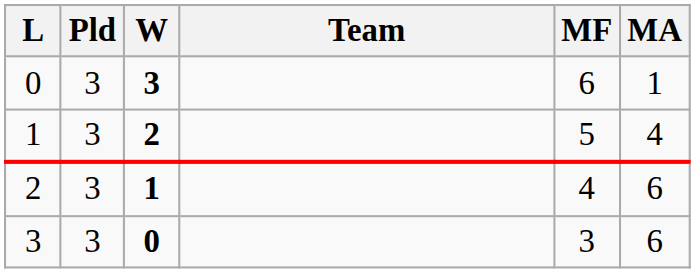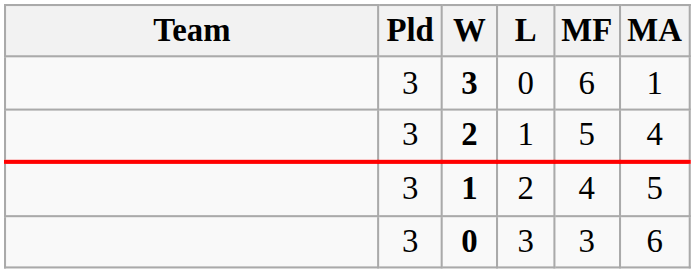columns swapped: (367, 30) <-> (33, 30)
(655, 188) 6 -> (655, 188) 5
